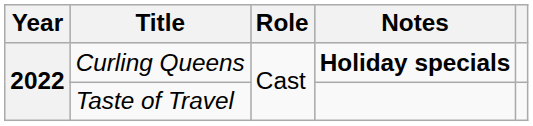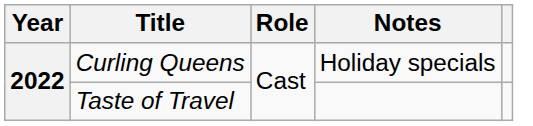(415, 62) bold -> (408, 62) normal
